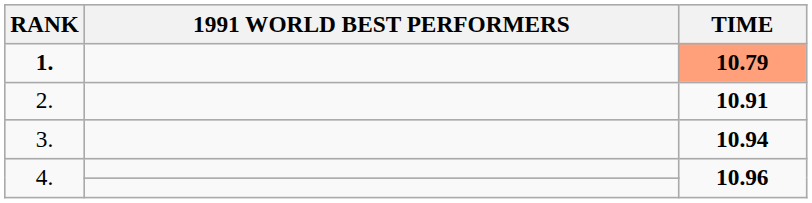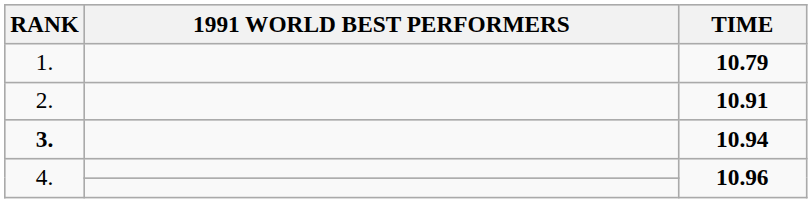(45, 62) bold -> (45, 62) normal
(742, 62) lightsalmon background -> (742, 62) no background
(45, 139) normal -> (45, 139) bold
